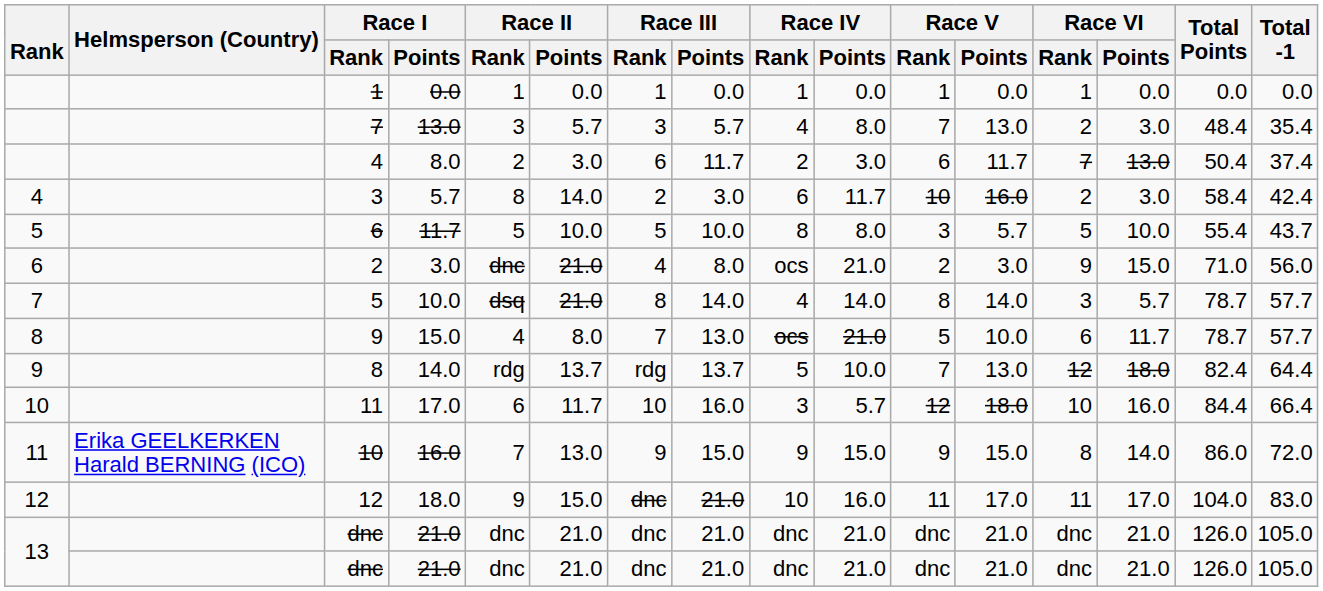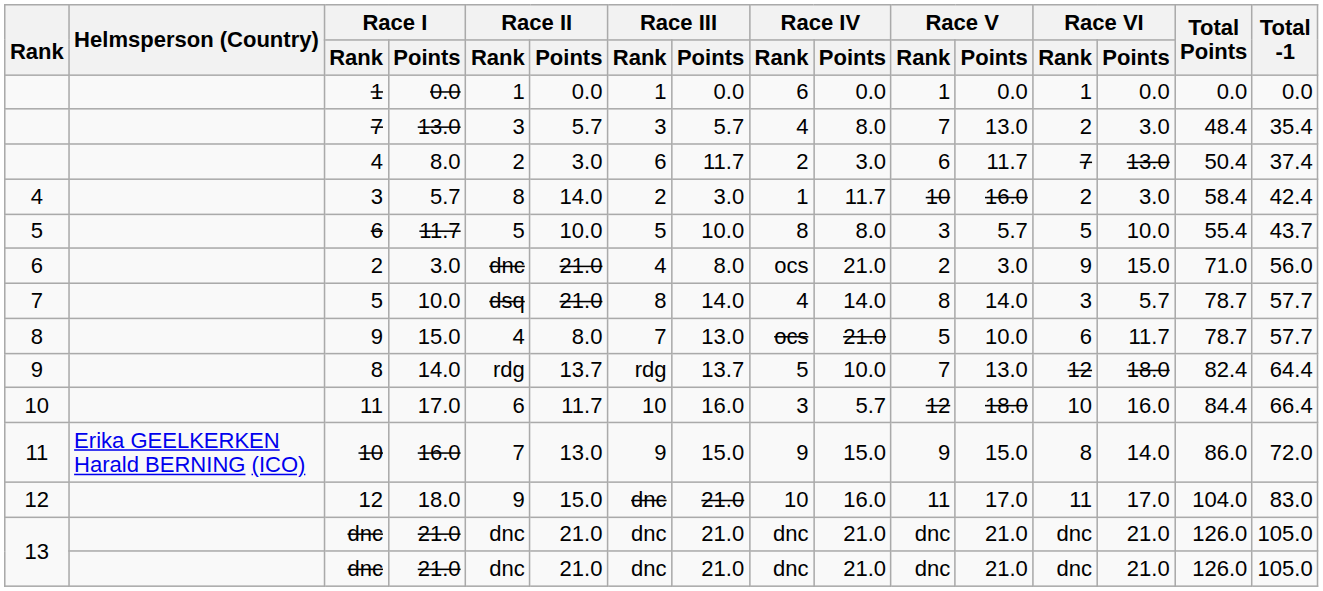(802, 92) 1 -> (802, 92) 6
(802, 197) 6 -> (802, 197) 1
